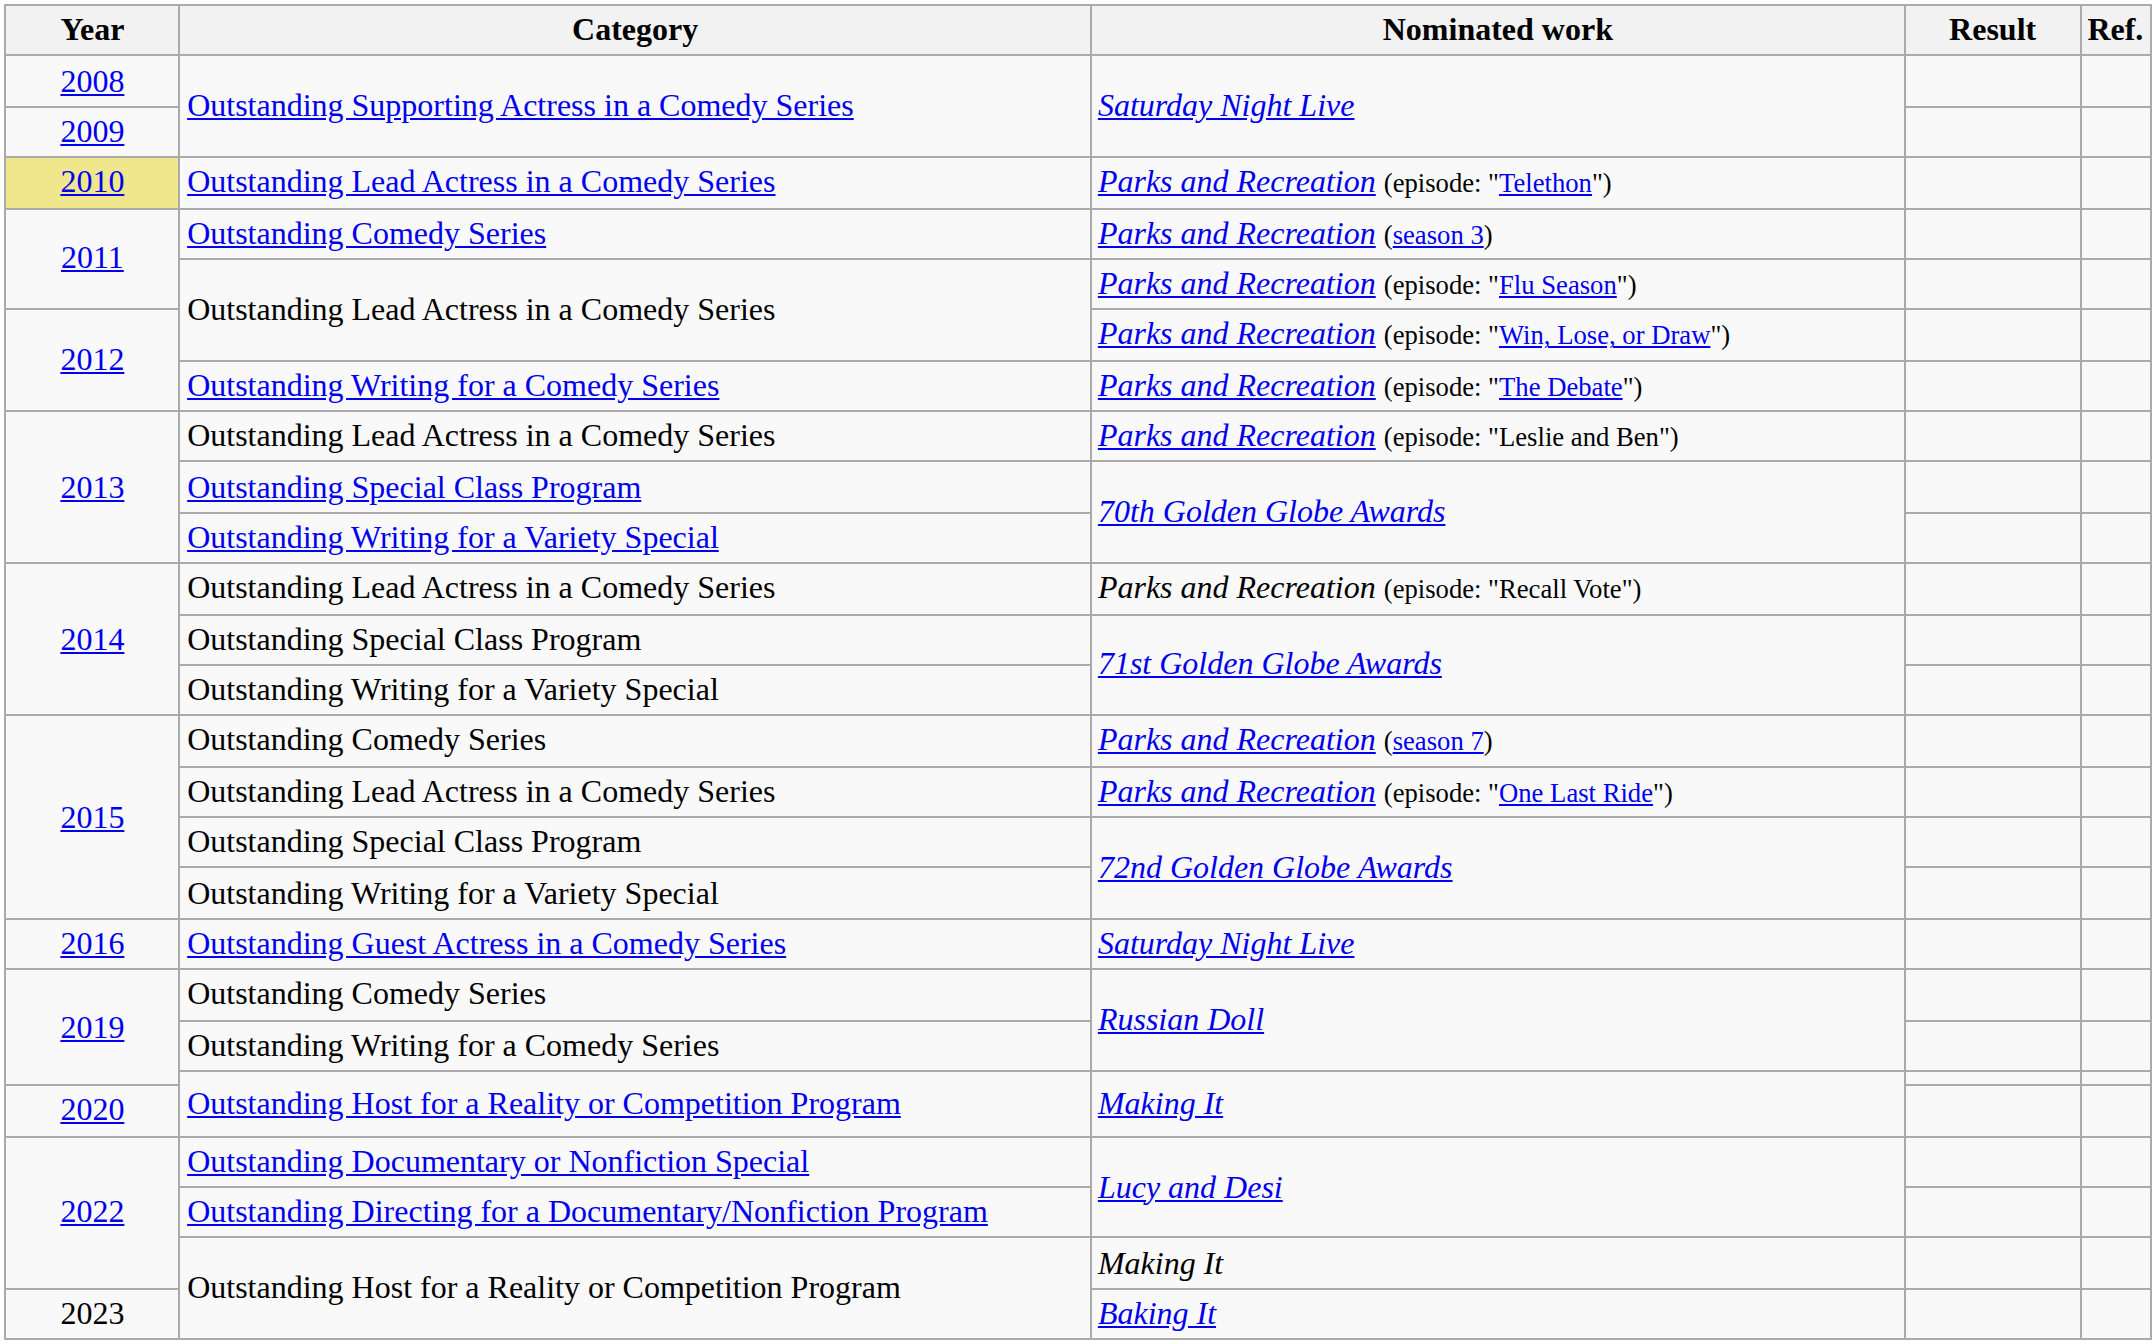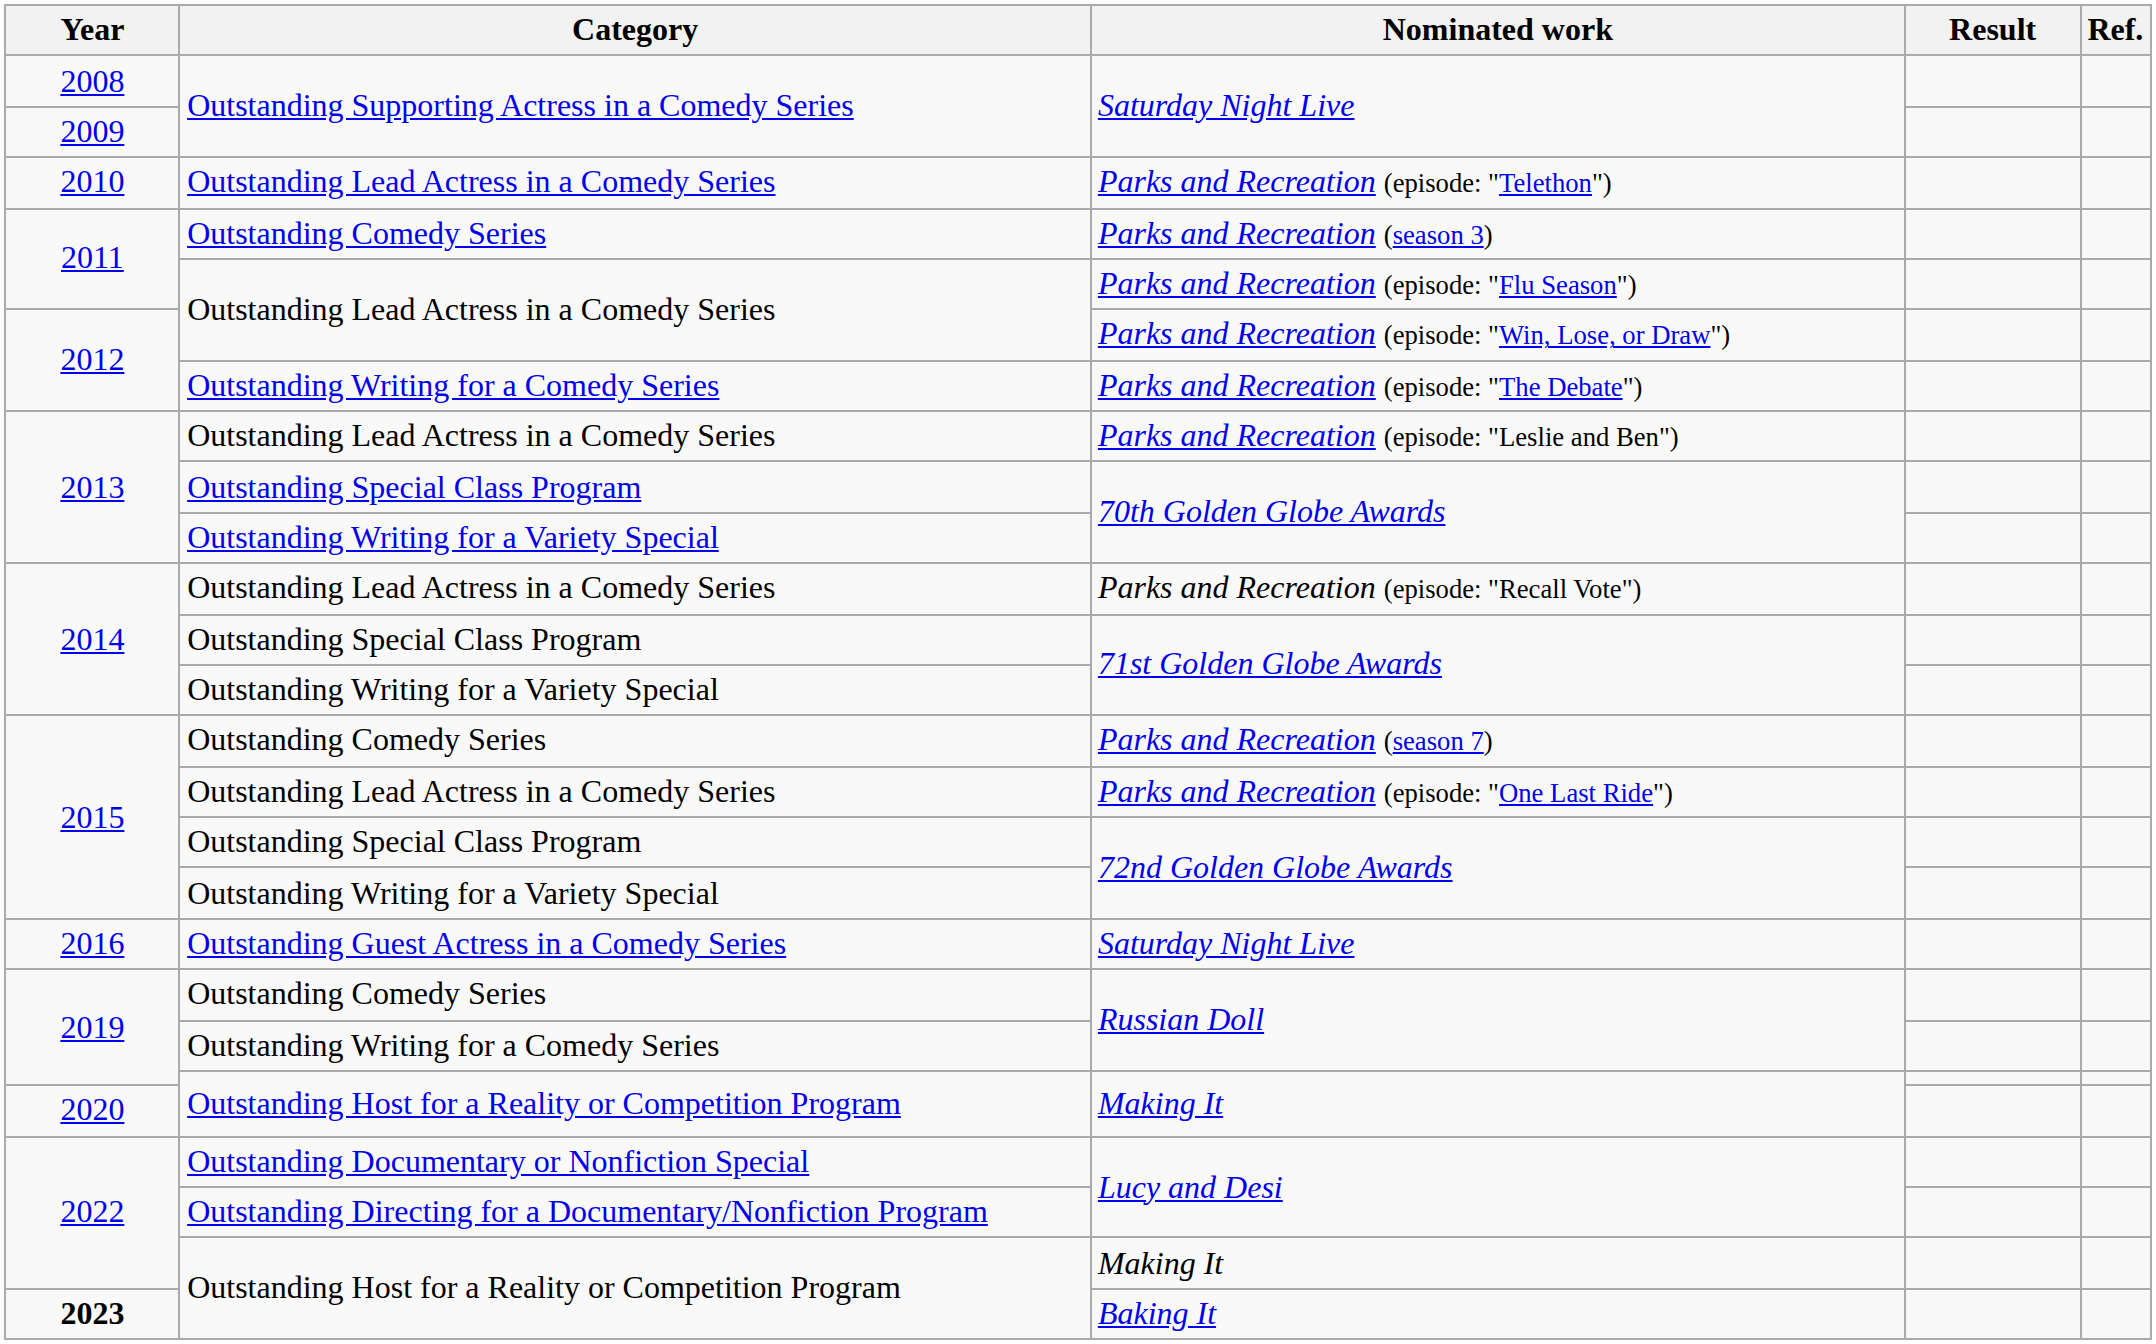(92, 182) khaki background -> (92, 182) no background
(92, 1313) normal -> (92, 1313) bold
